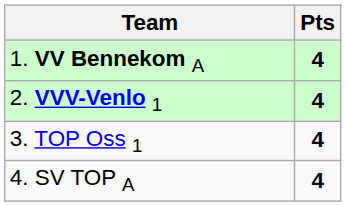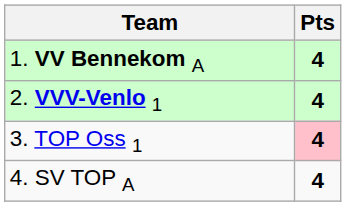(318, 140) no background -> (318, 140) pink background
